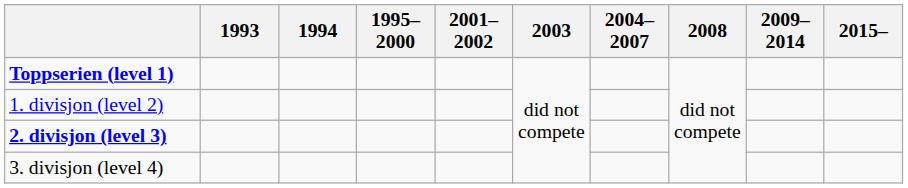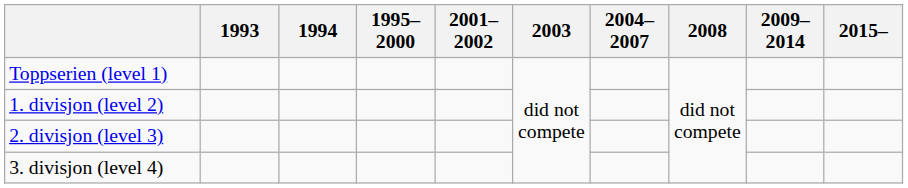(91, 73) bold -> (88, 73) normal
(88, 135) bold -> (86, 135) normal
